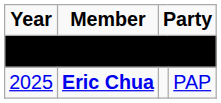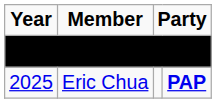(108, 82) bold -> (105, 82) normal
(192, 82) normal -> (187, 82) bold
